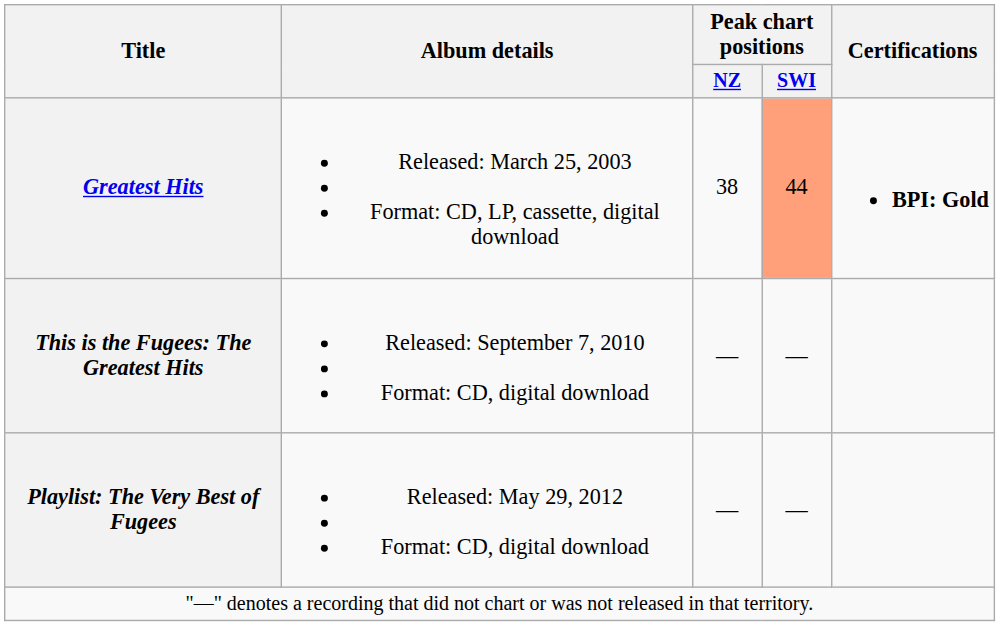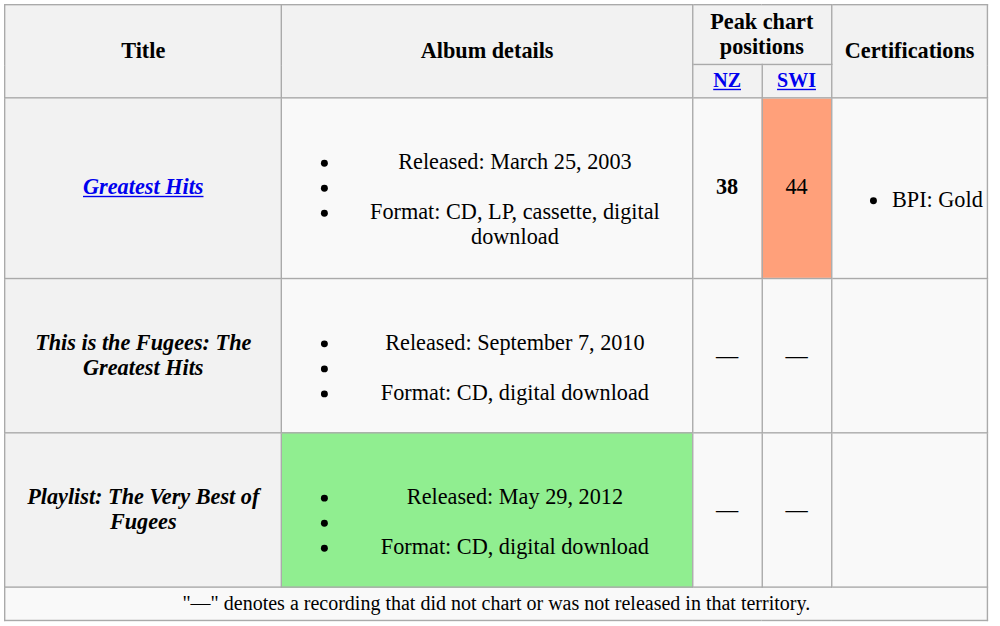(727, 187) normal -> (727, 187) bold
(913, 200) bold -> (910, 200) normal
(487, 523) no background -> (487, 523) lightgreen background
